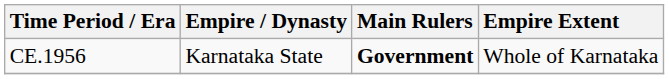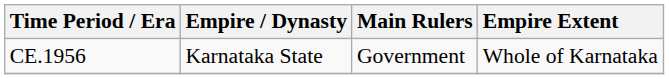(415, 55) bold -> (411, 55) normal
